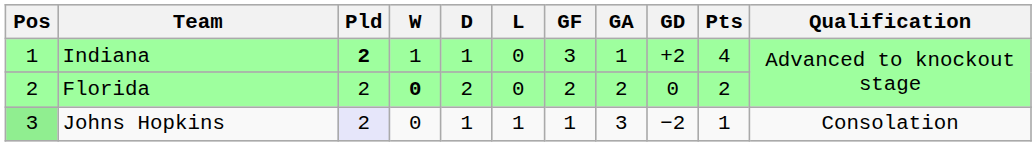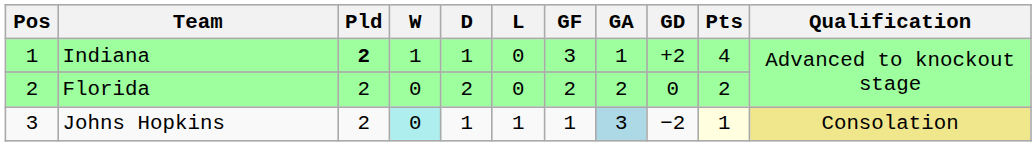(415, 90) bold -> (415, 90) normal
(32, 123) lightgreen background -> (32, 123) no background
(364, 123) lavender background -> (364, 123) no background
(415, 123) no background -> (415, 123) paleturquoise background
(621, 123) no background -> (621, 123) lightblue background
(724, 123) no background -> (724, 123) lightyellow background
(890, 123) no background -> (890, 123) khaki background
